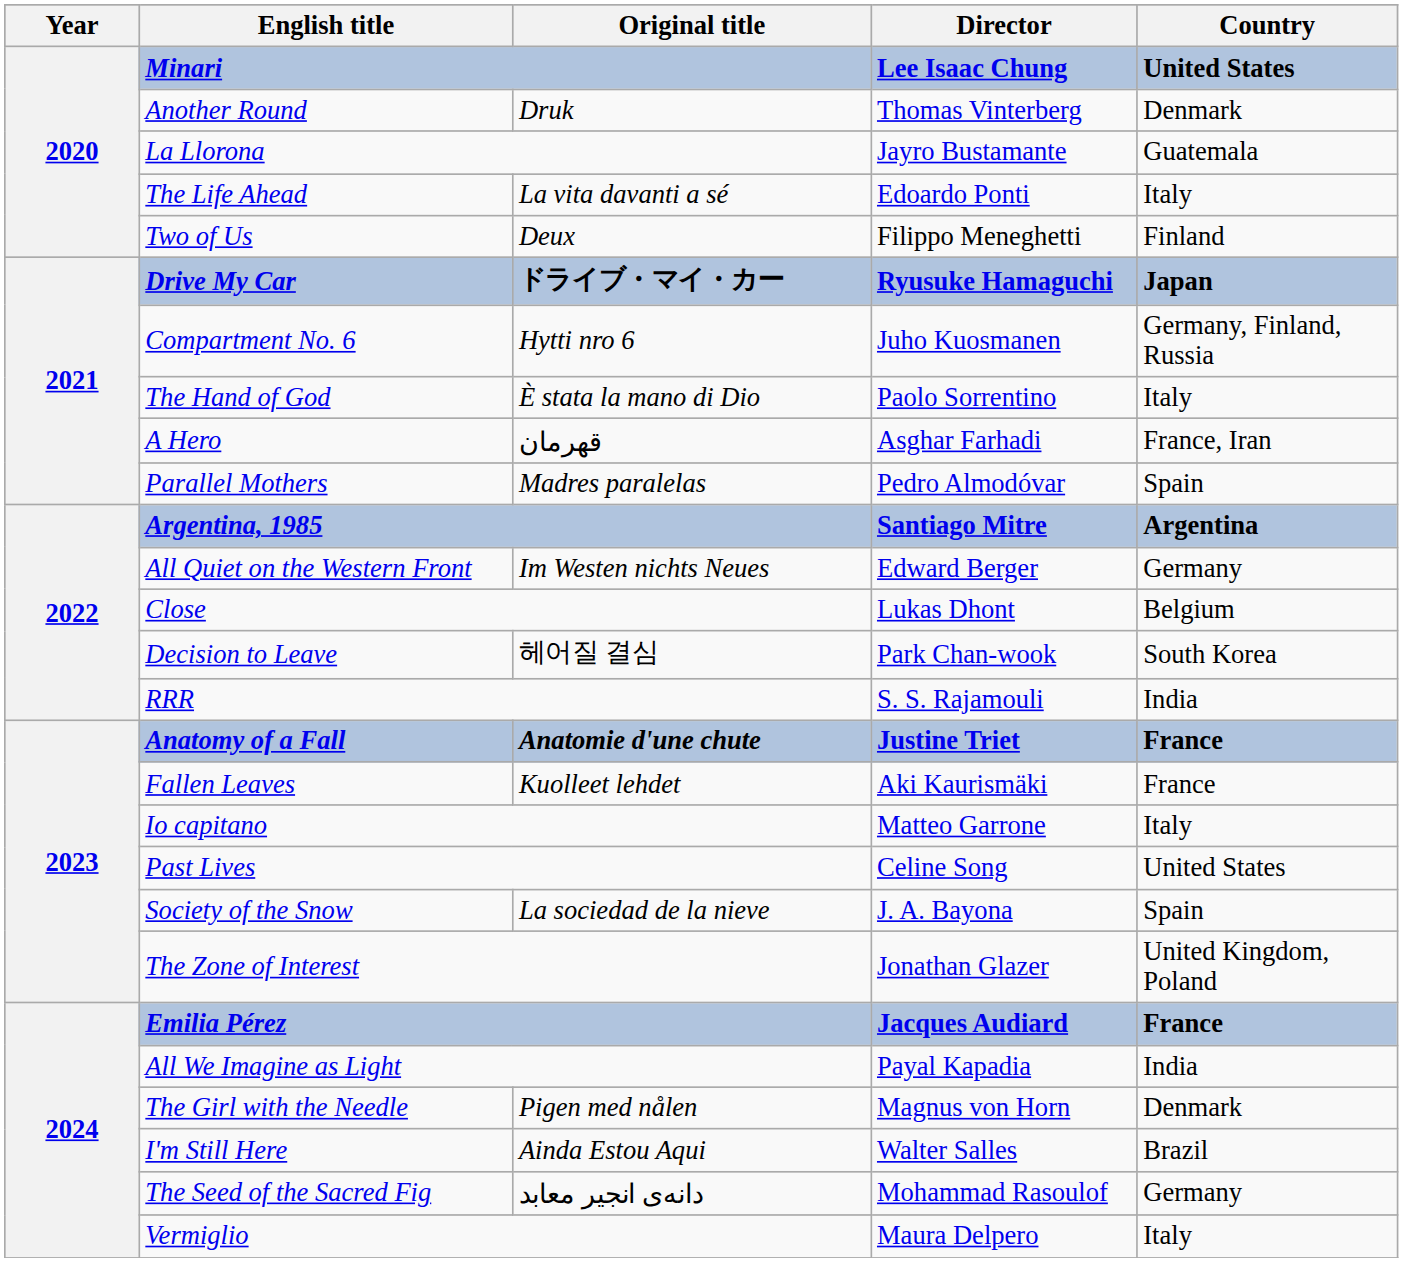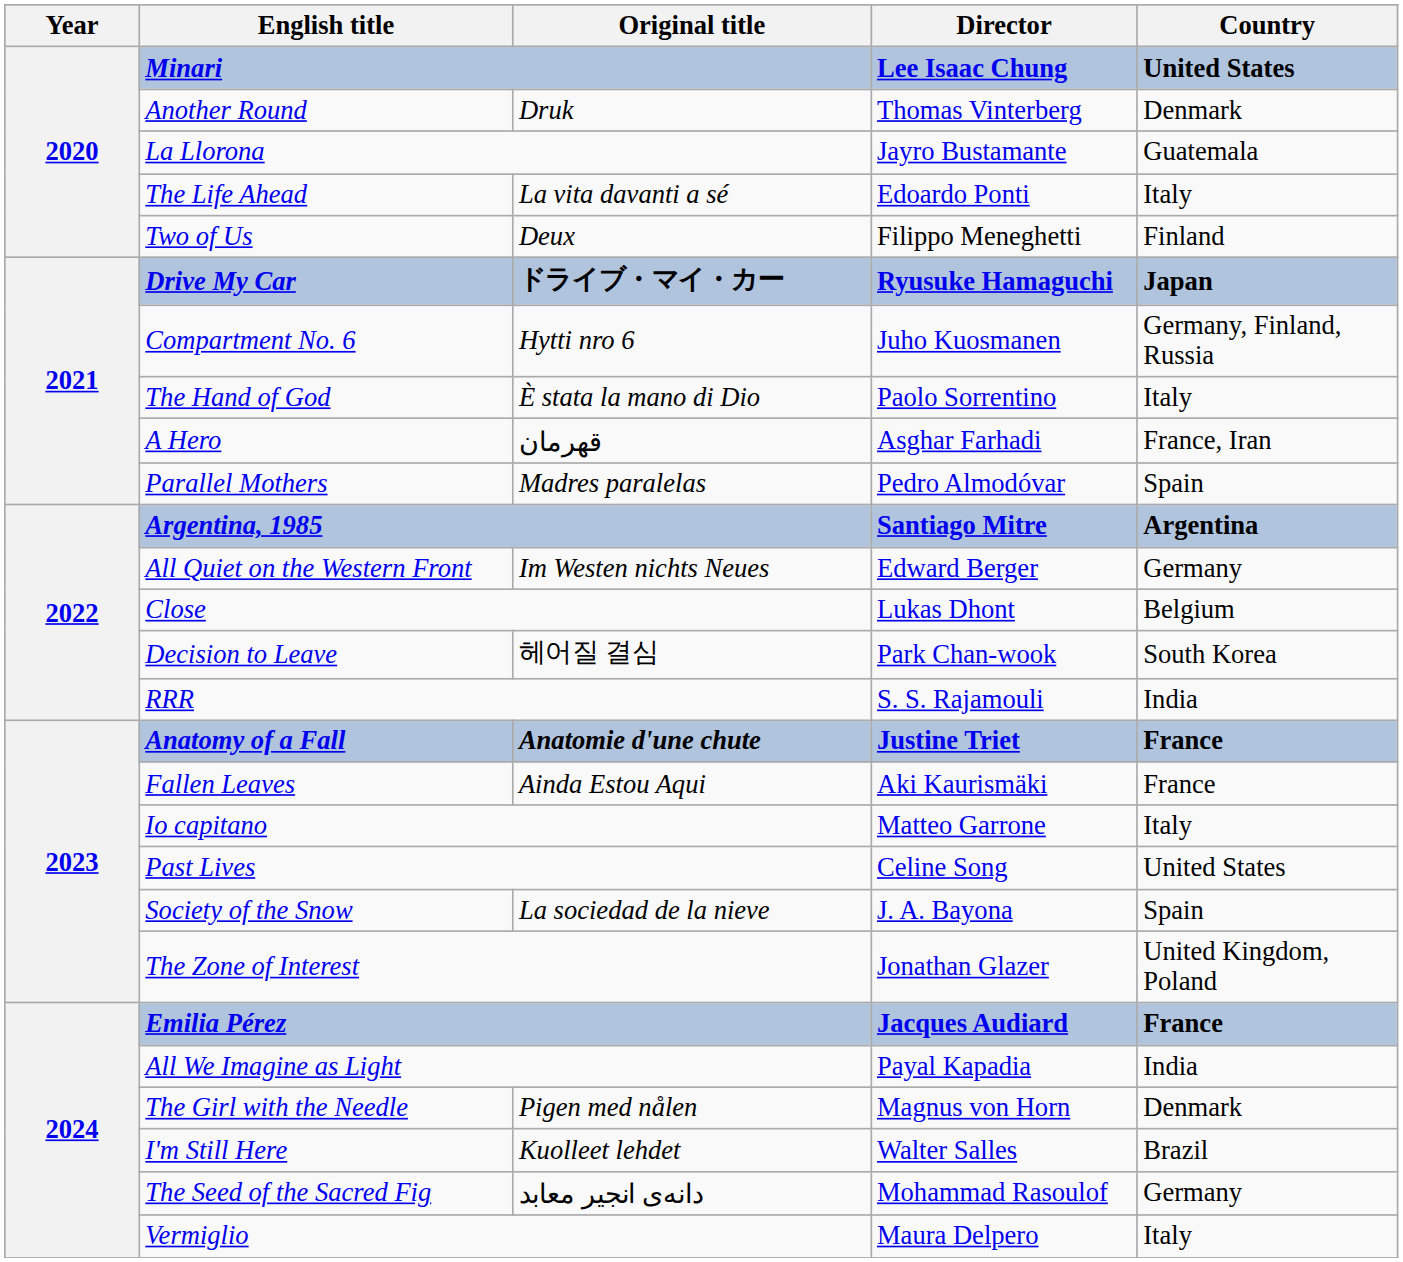(600, 783) Kuolleet lehdet -> (612, 783) Ainda Estou Aqui
(612, 1150) Ainda Estou Aqui -> (600, 1150) Kuolleet lehdet
